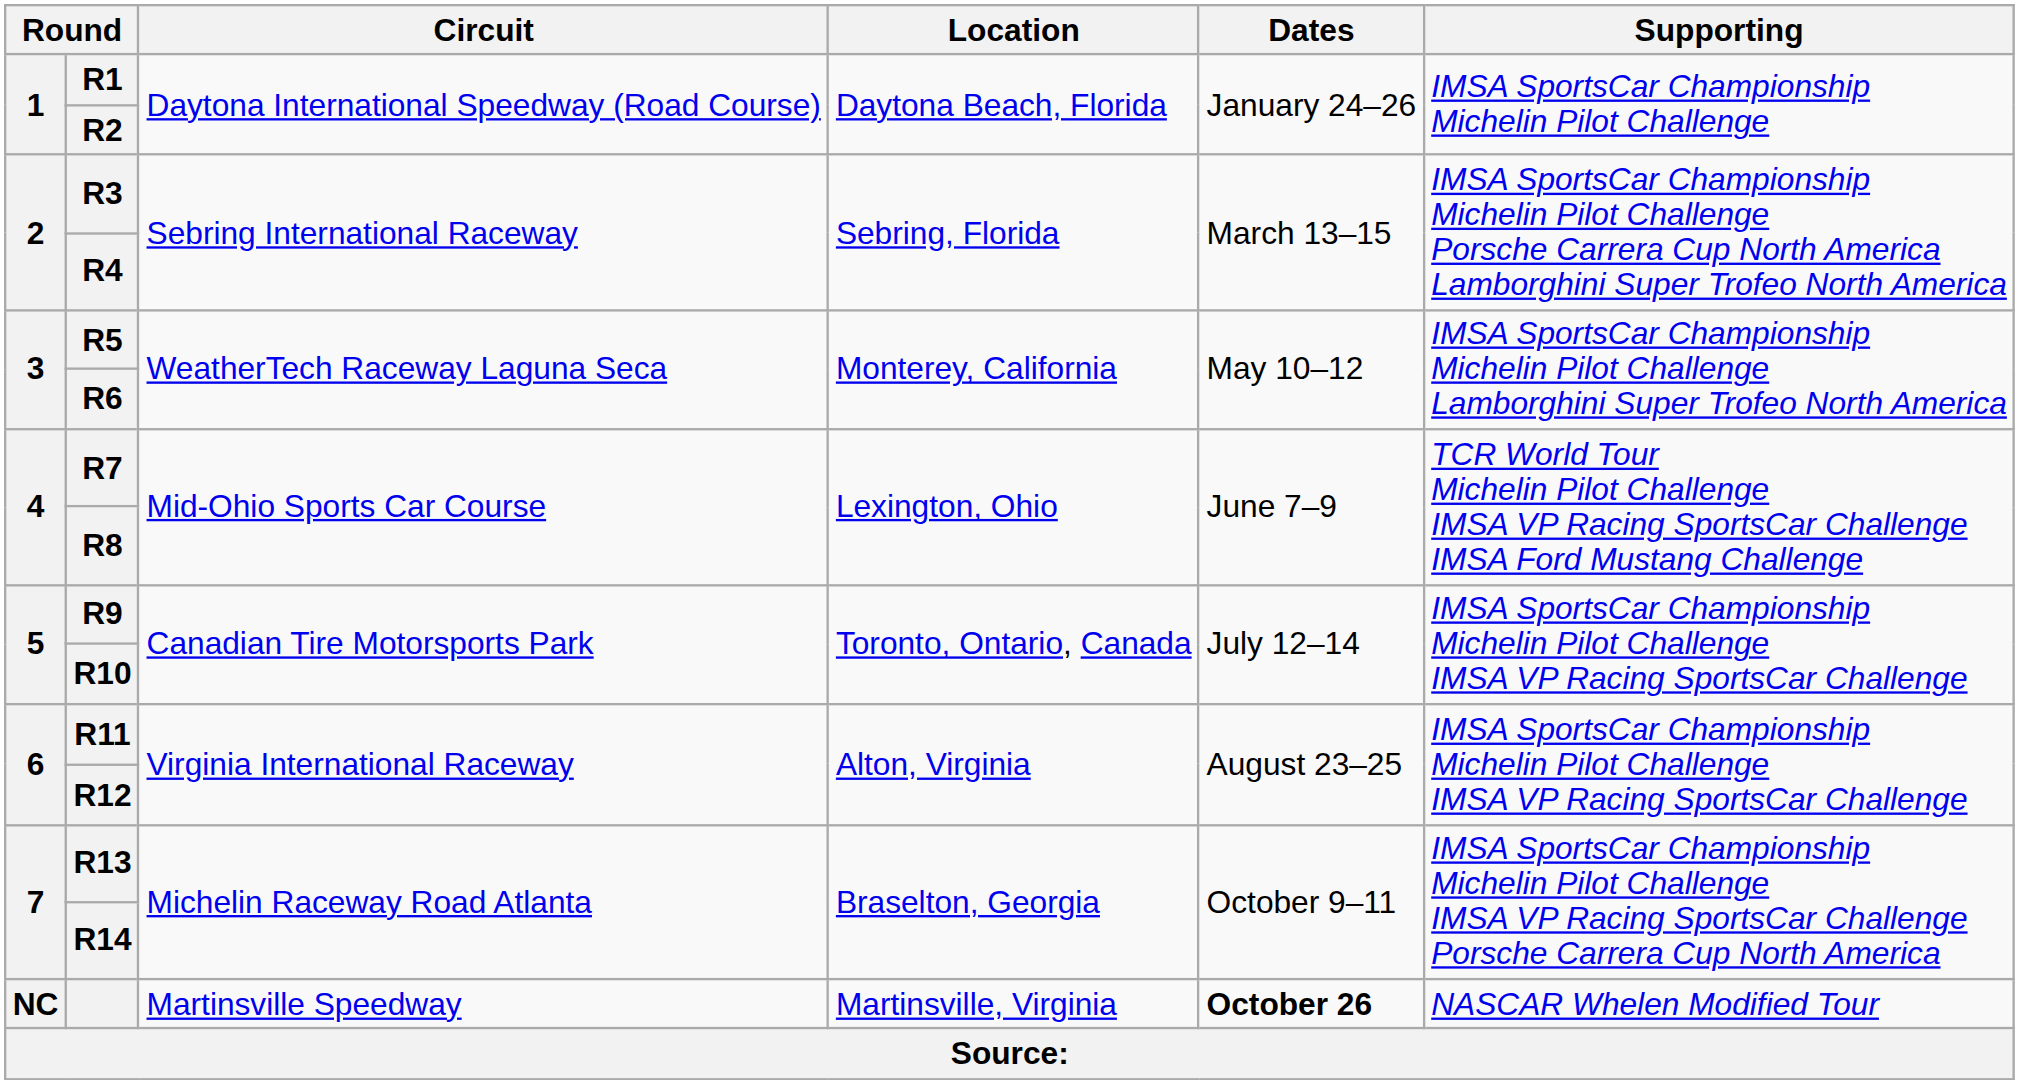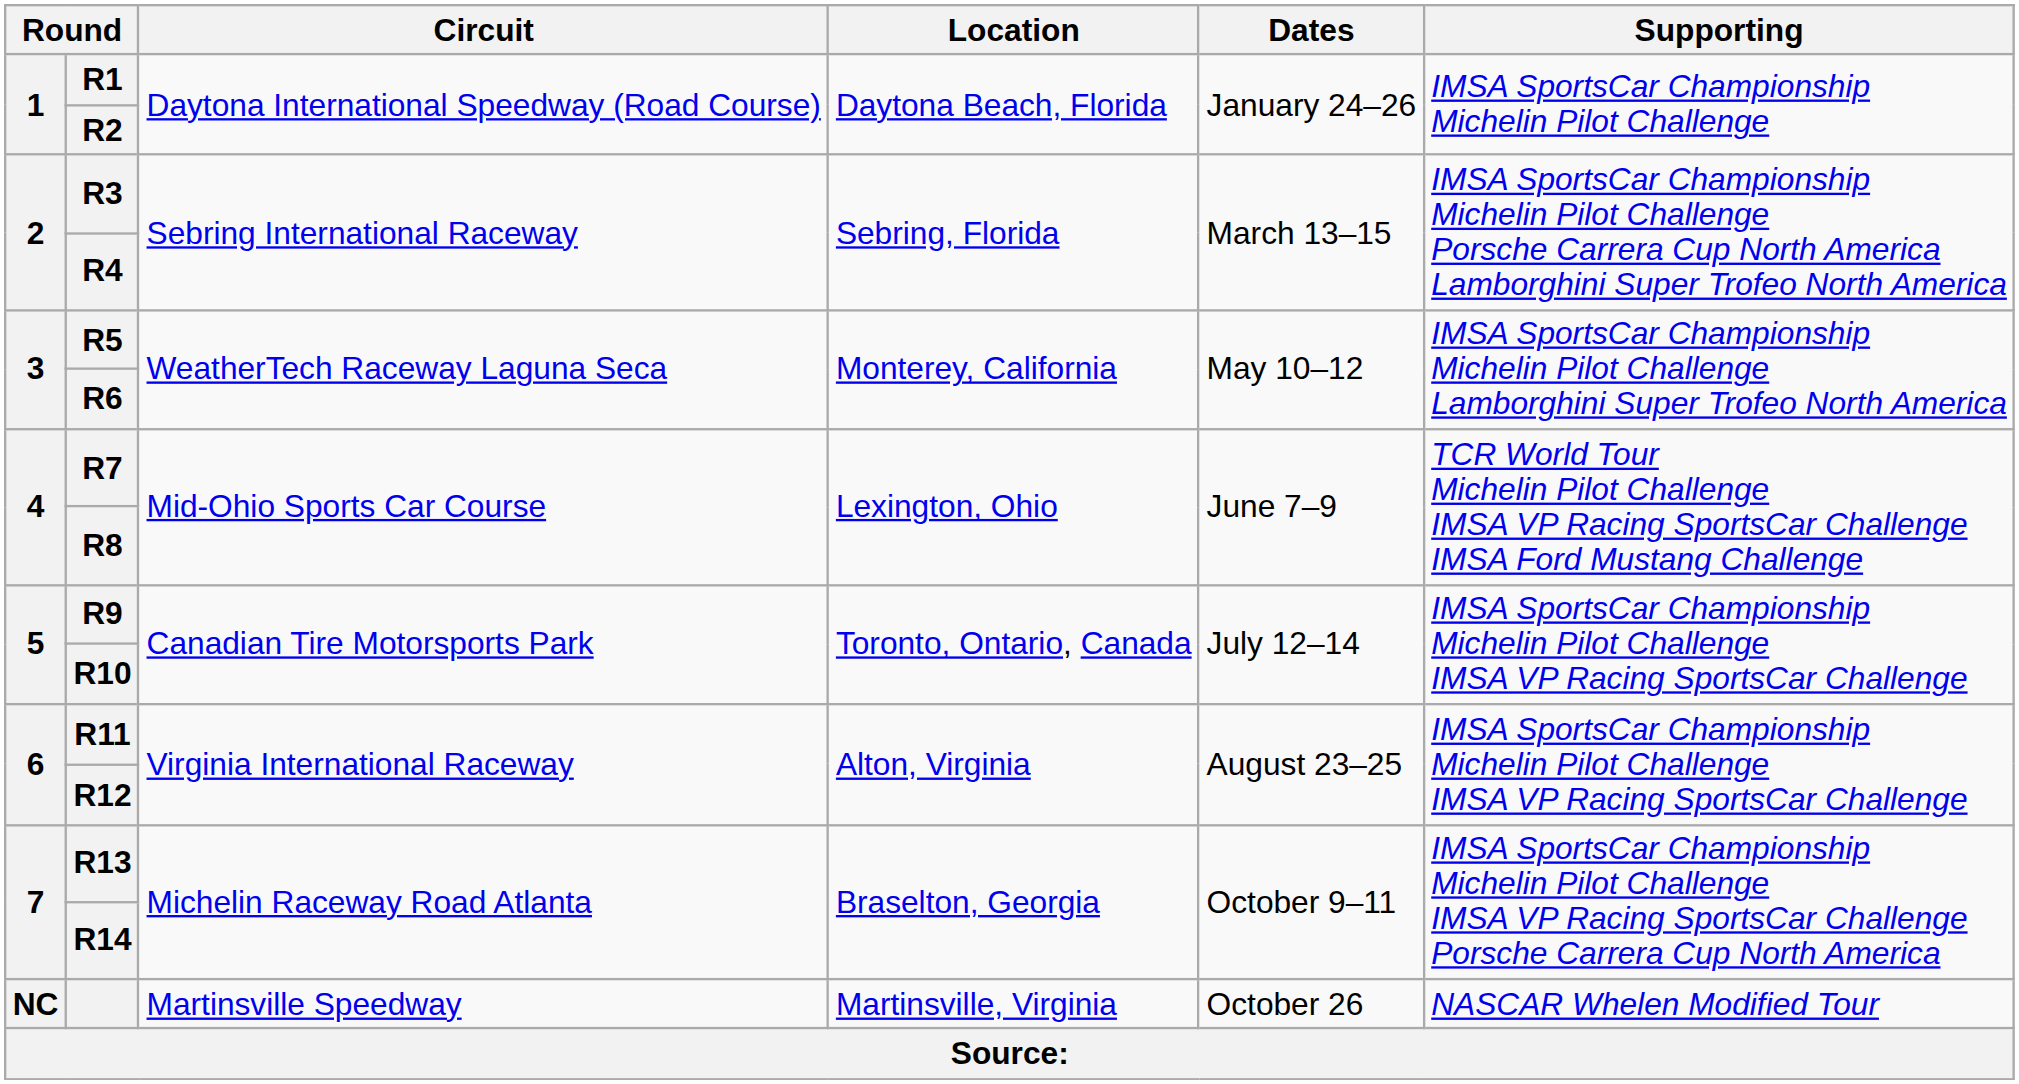(1289, 1004) bold -> (1285, 1004) normal
